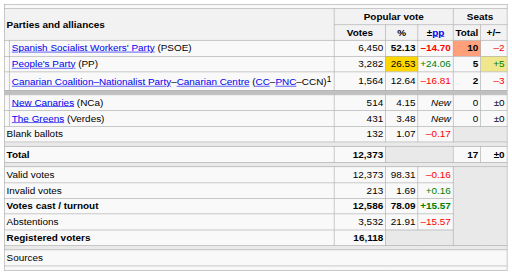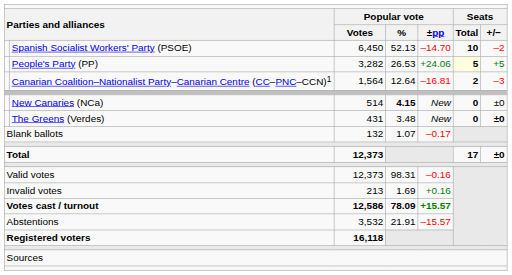(403, 48) bold -> (403, 48) normal
(436, 48) bold -> (436, 48) normal
(473, 48) lightsalmon background -> (473, 48) no background
(403, 64) gold background -> (403, 64) no background
(476, 64) no background -> (476, 64) lightyellow background
(499, 64) khaki background -> (499, 64) no background
(406, 102) normal -> (406, 102) bold
(476, 102) normal -> (476, 102) bold
(476, 118) normal -> (476, 118) bold
(499, 118) normal -> (499, 118) bold
